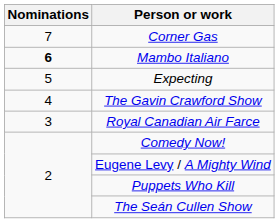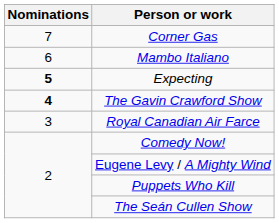(48, 57) bold -> (48, 57) normal
(48, 79) normal -> (48, 79) bold
(48, 100) normal -> (48, 100) bold
